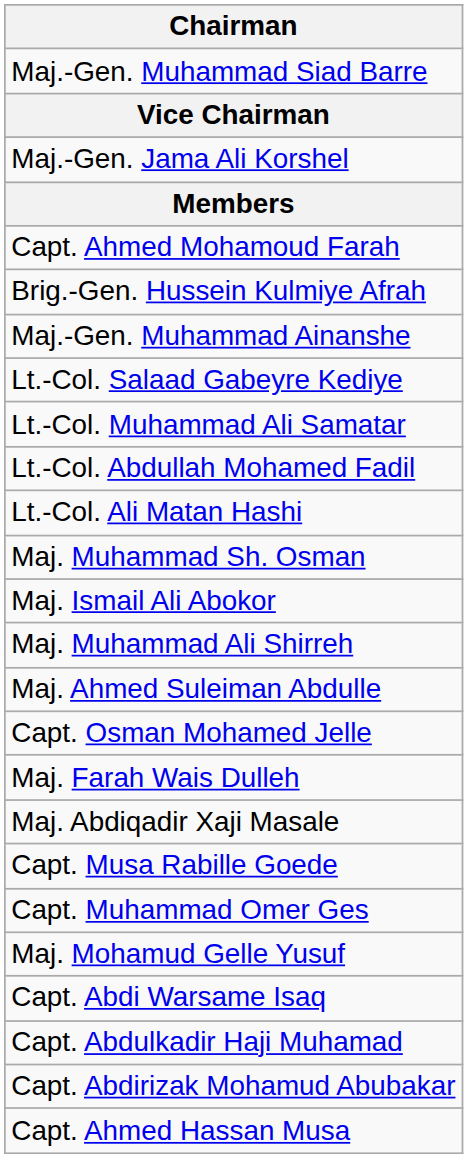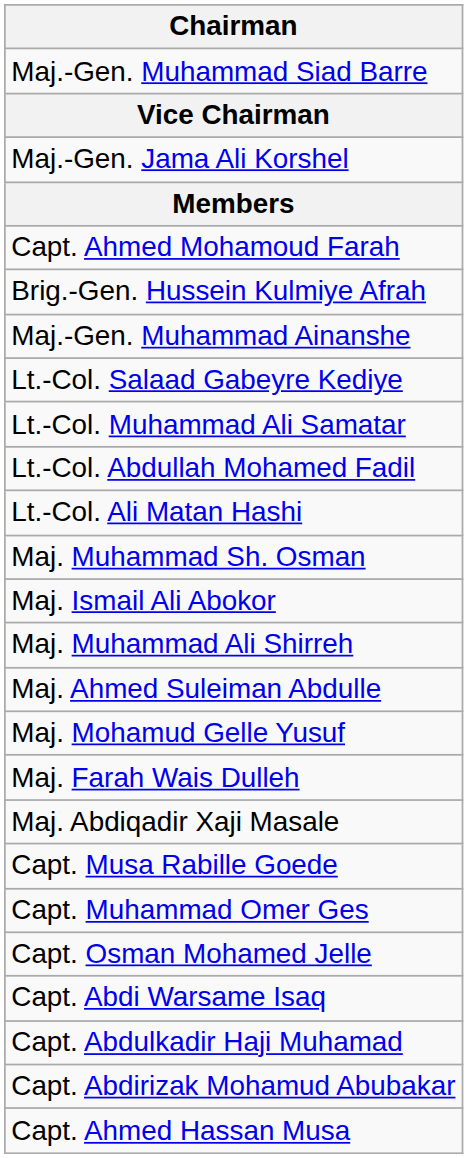(192, 733) Capt. Osman Mohamed Jelle -> (178, 733) Maj. Mohamud Gelle Yusuf
(178, 953) Maj. Mohamud Gelle Yusuf -> (192, 953) Capt. Osman Mohamed Jelle
